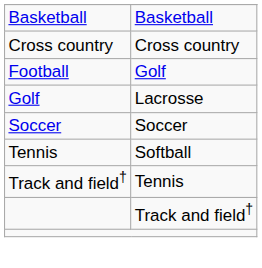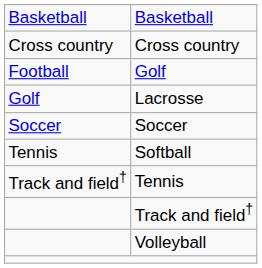+ row: (171, 242)
